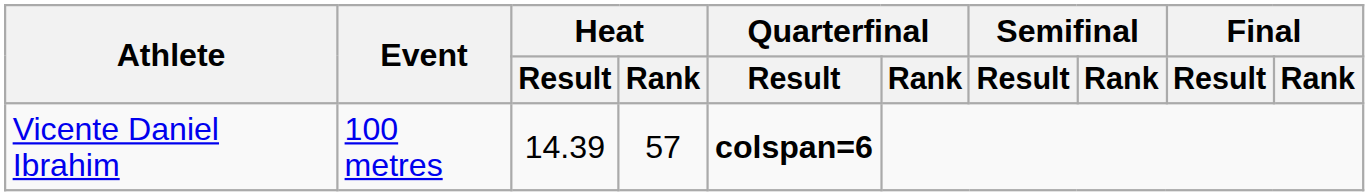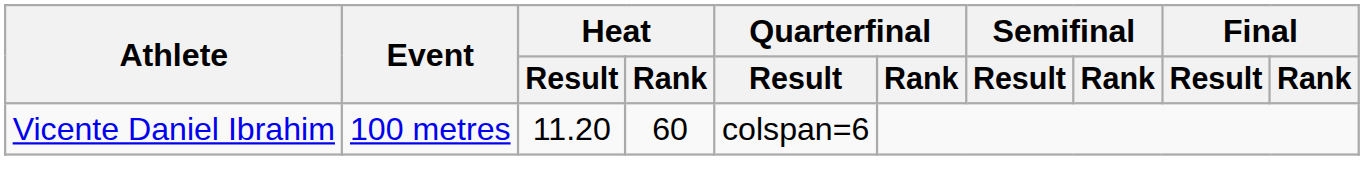(565, 147) 14.39 -> (572, 129) 11.20
(663, 147) 57 -> (670, 129) 60
(794, 147) bold -> (796, 129) normal
